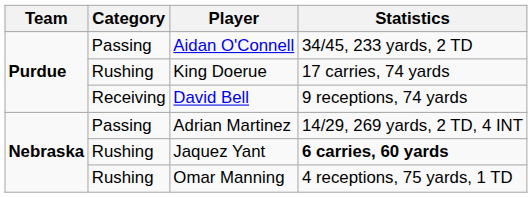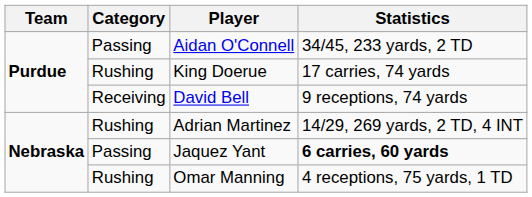(122, 125) Passing -> (123, 125) Rushing
(123, 151) Rushing -> (122, 151) Passing
